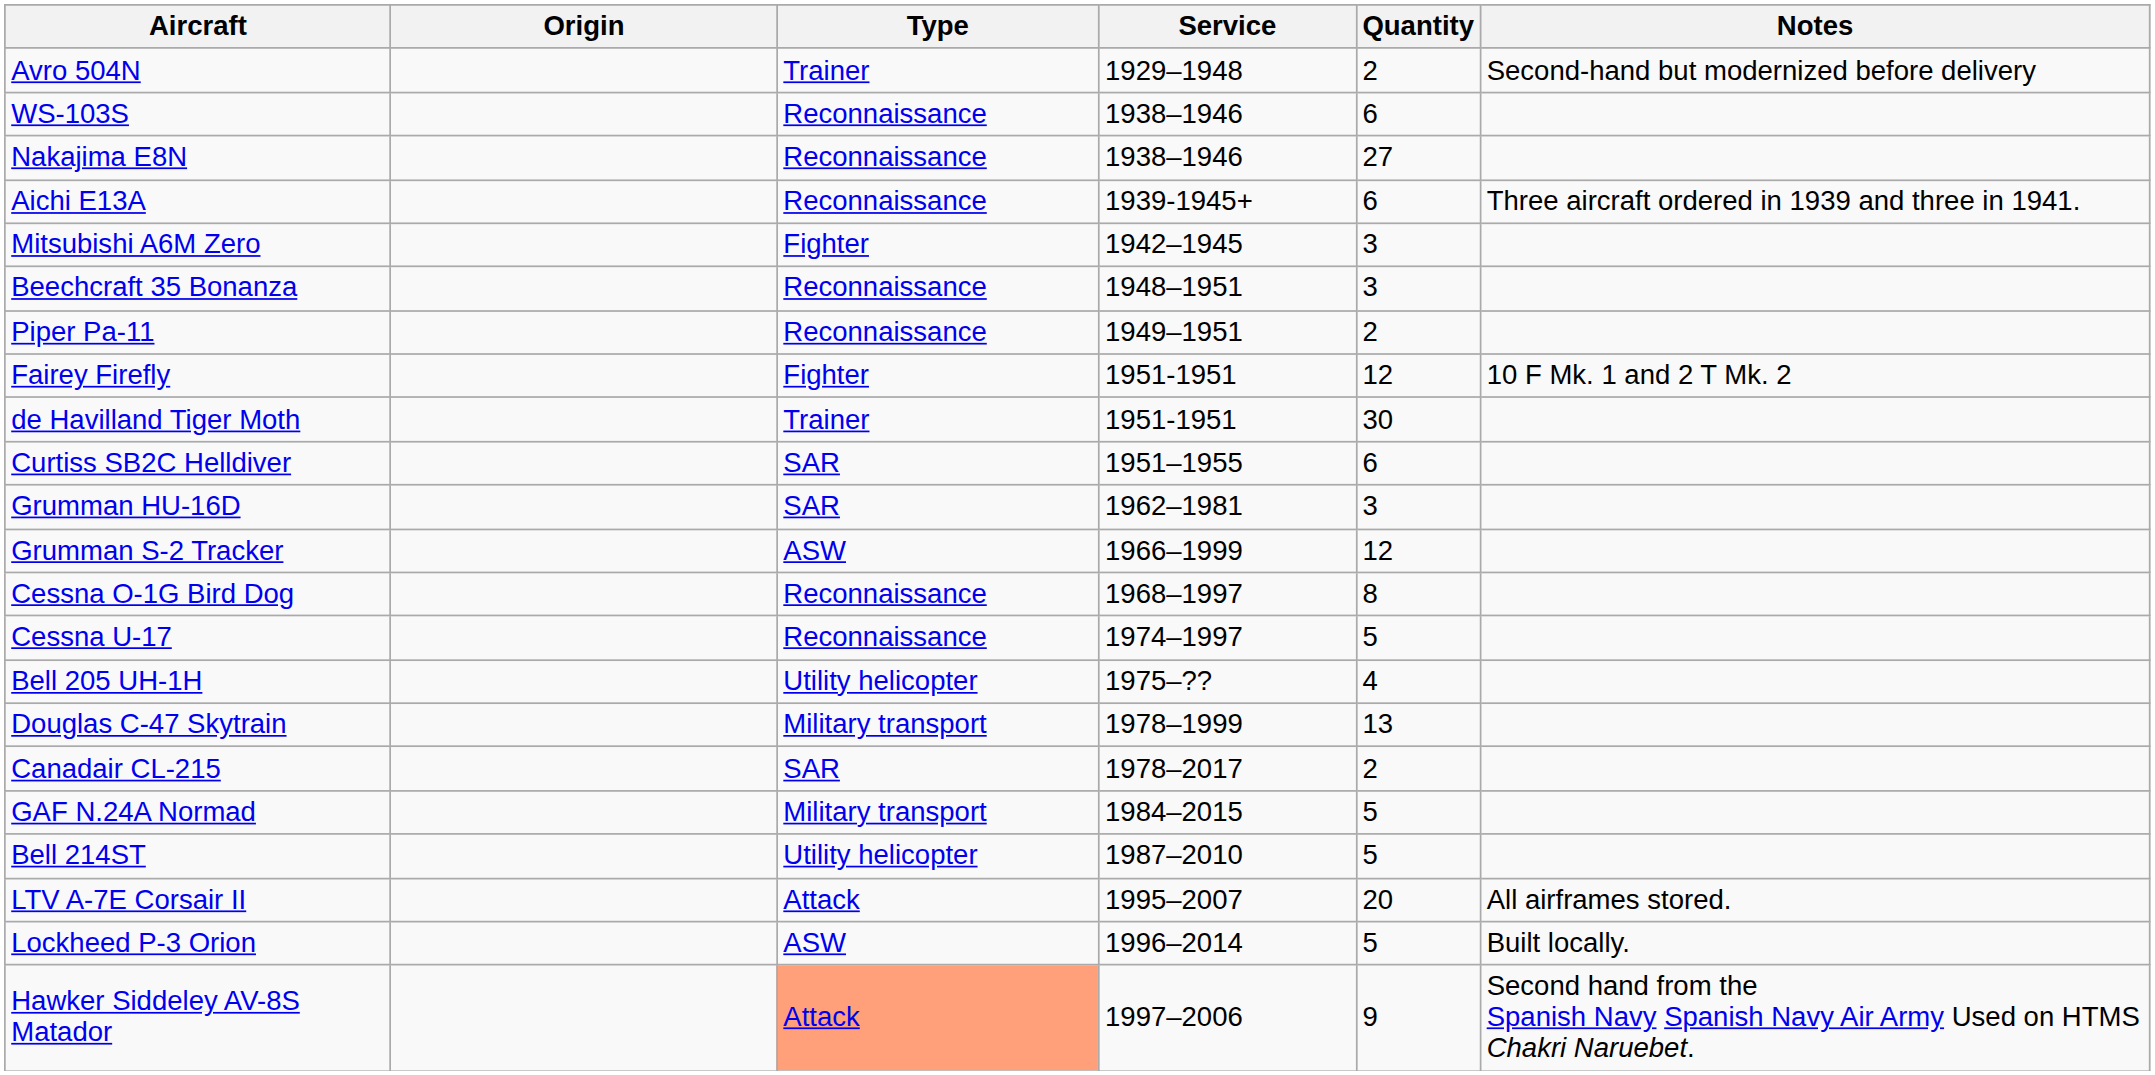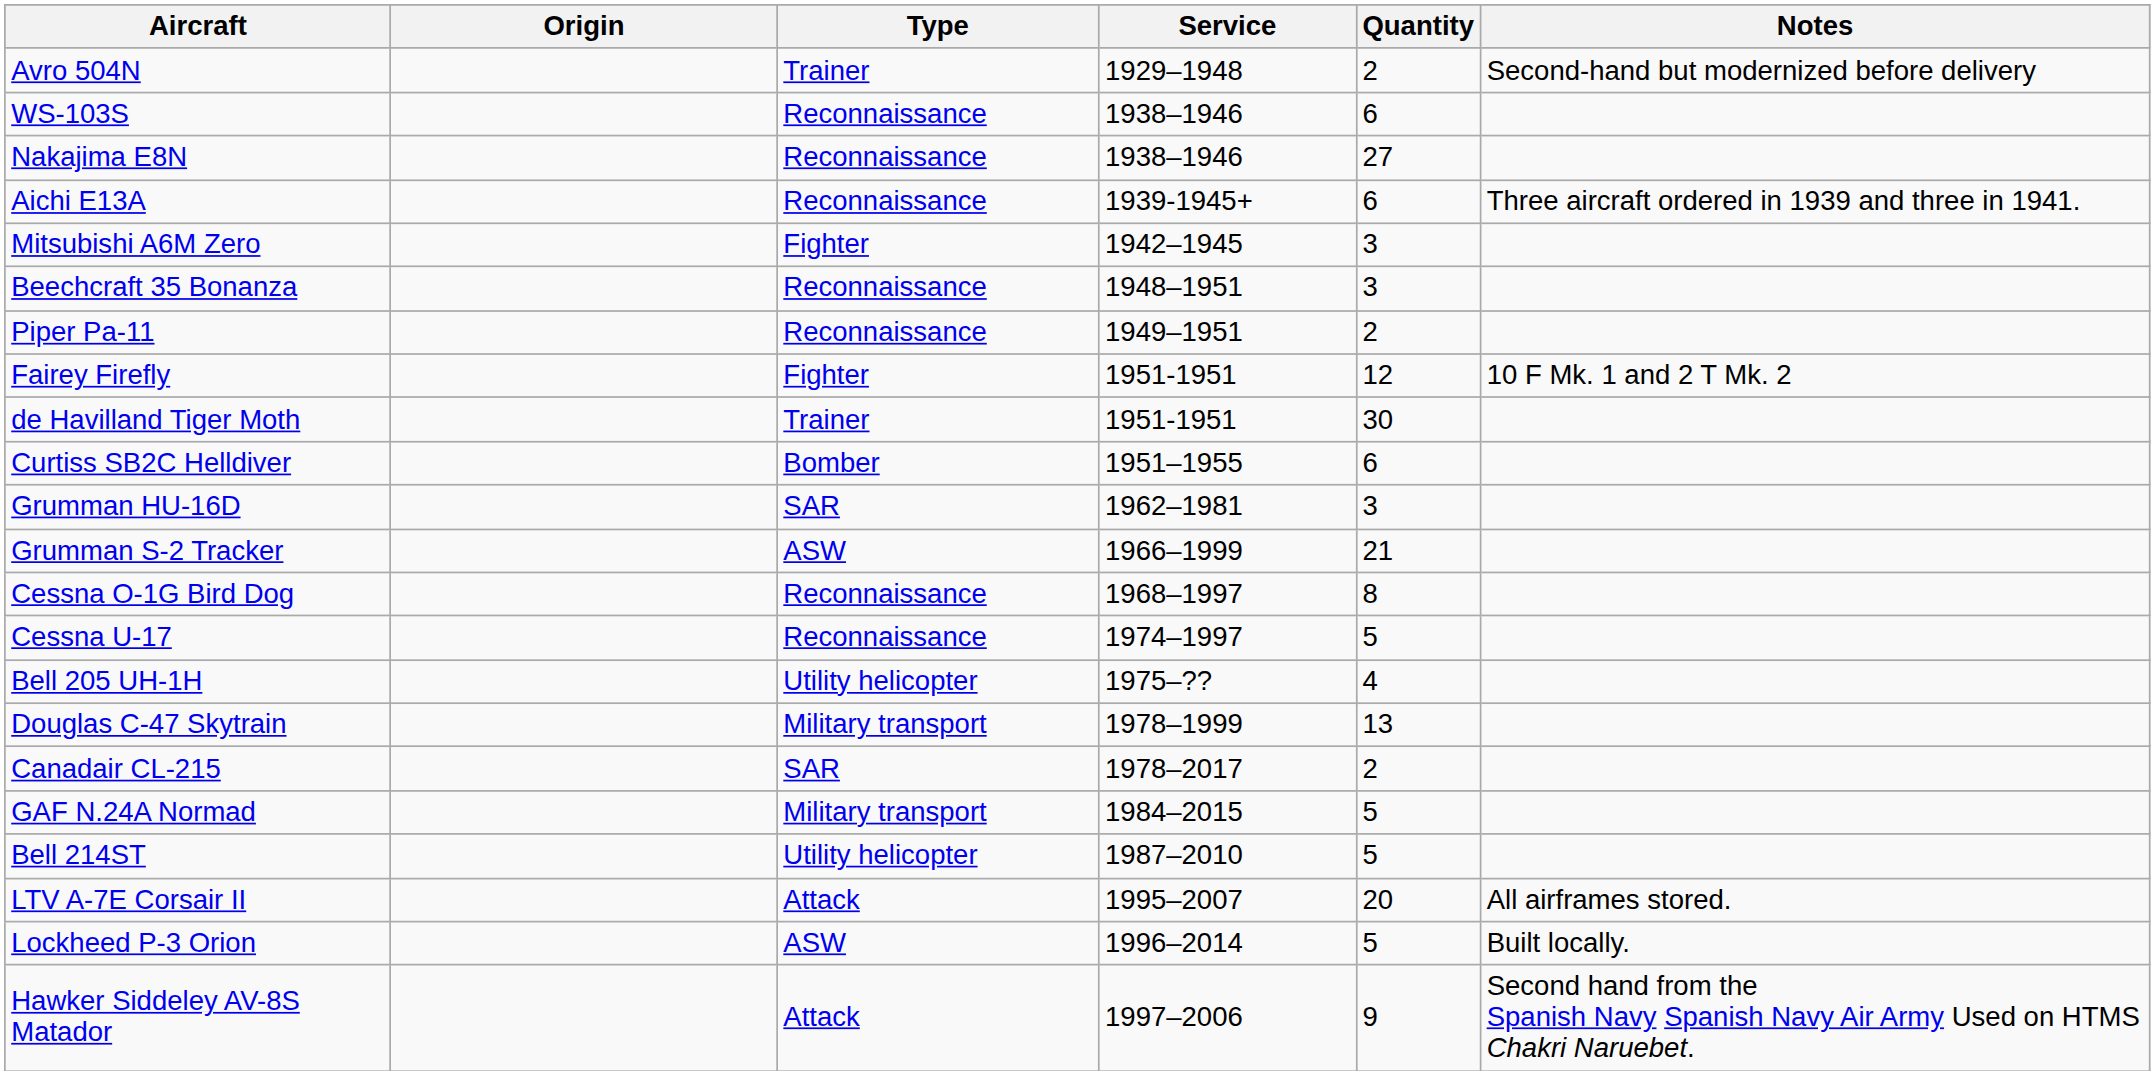(812, 462) SAR -> (832, 462) Bomber
(1378, 550) 12 -> (1378, 550) 21
(822, 1017) lightsalmon background -> (822, 1017) no background
